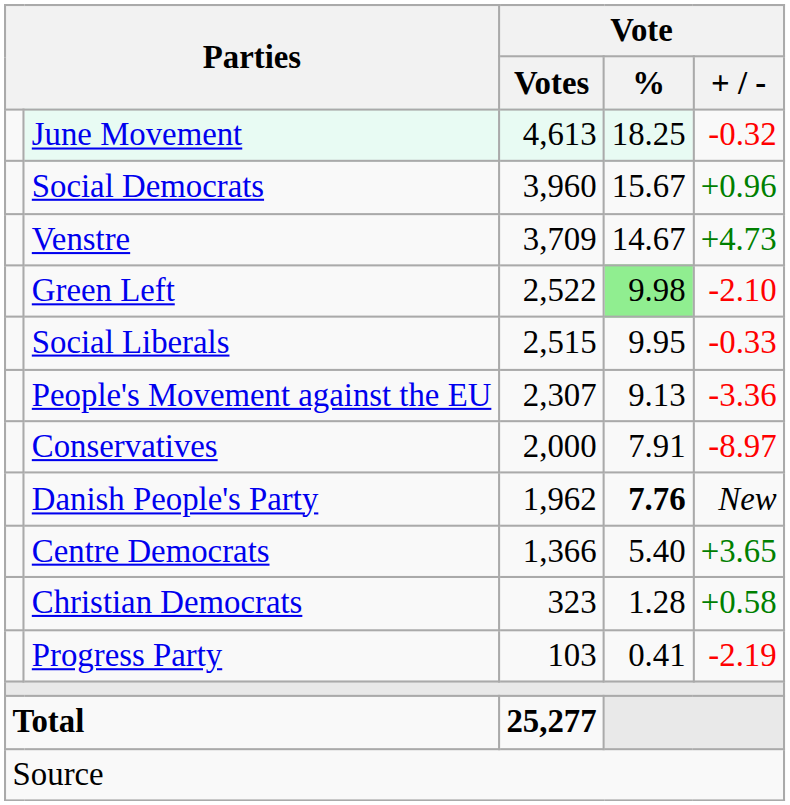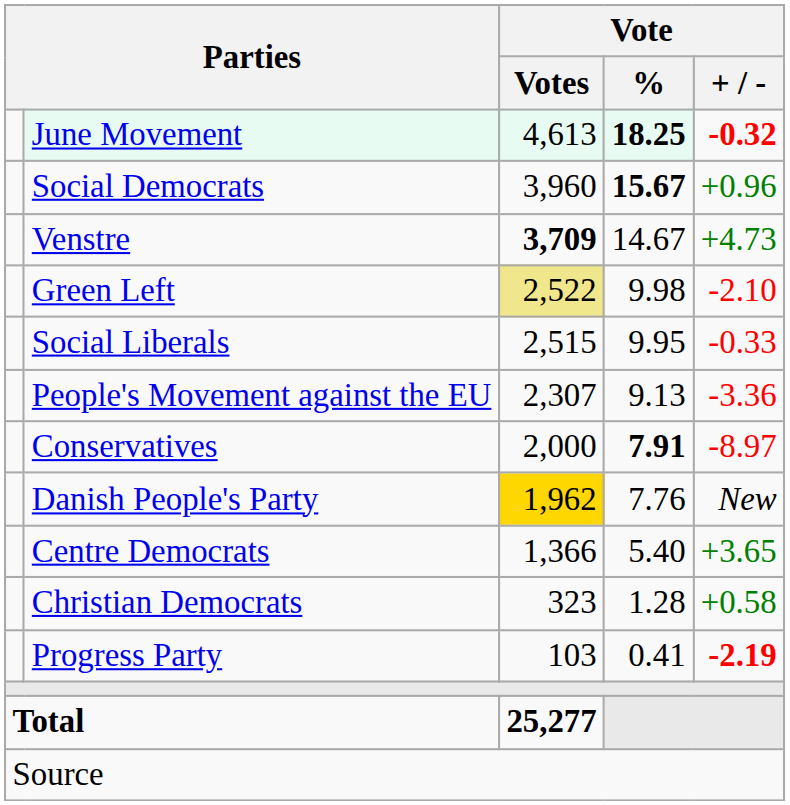(649, 134) normal -> (649, 134) bold
(742, 134) normal -> (742, 134) bold
(649, 186) normal -> (649, 186) bold
(560, 238) normal -> (560, 238) bold
(560, 290) no background -> (560, 290) khaki background
(657, 290) lightgreen background -> (657, 290) no background
(657, 446) normal -> (657, 446) bold
(560, 498) no background -> (560, 498) gold background
(657, 498) bold -> (657, 498) normal
(742, 654) normal -> (742, 654) bold
